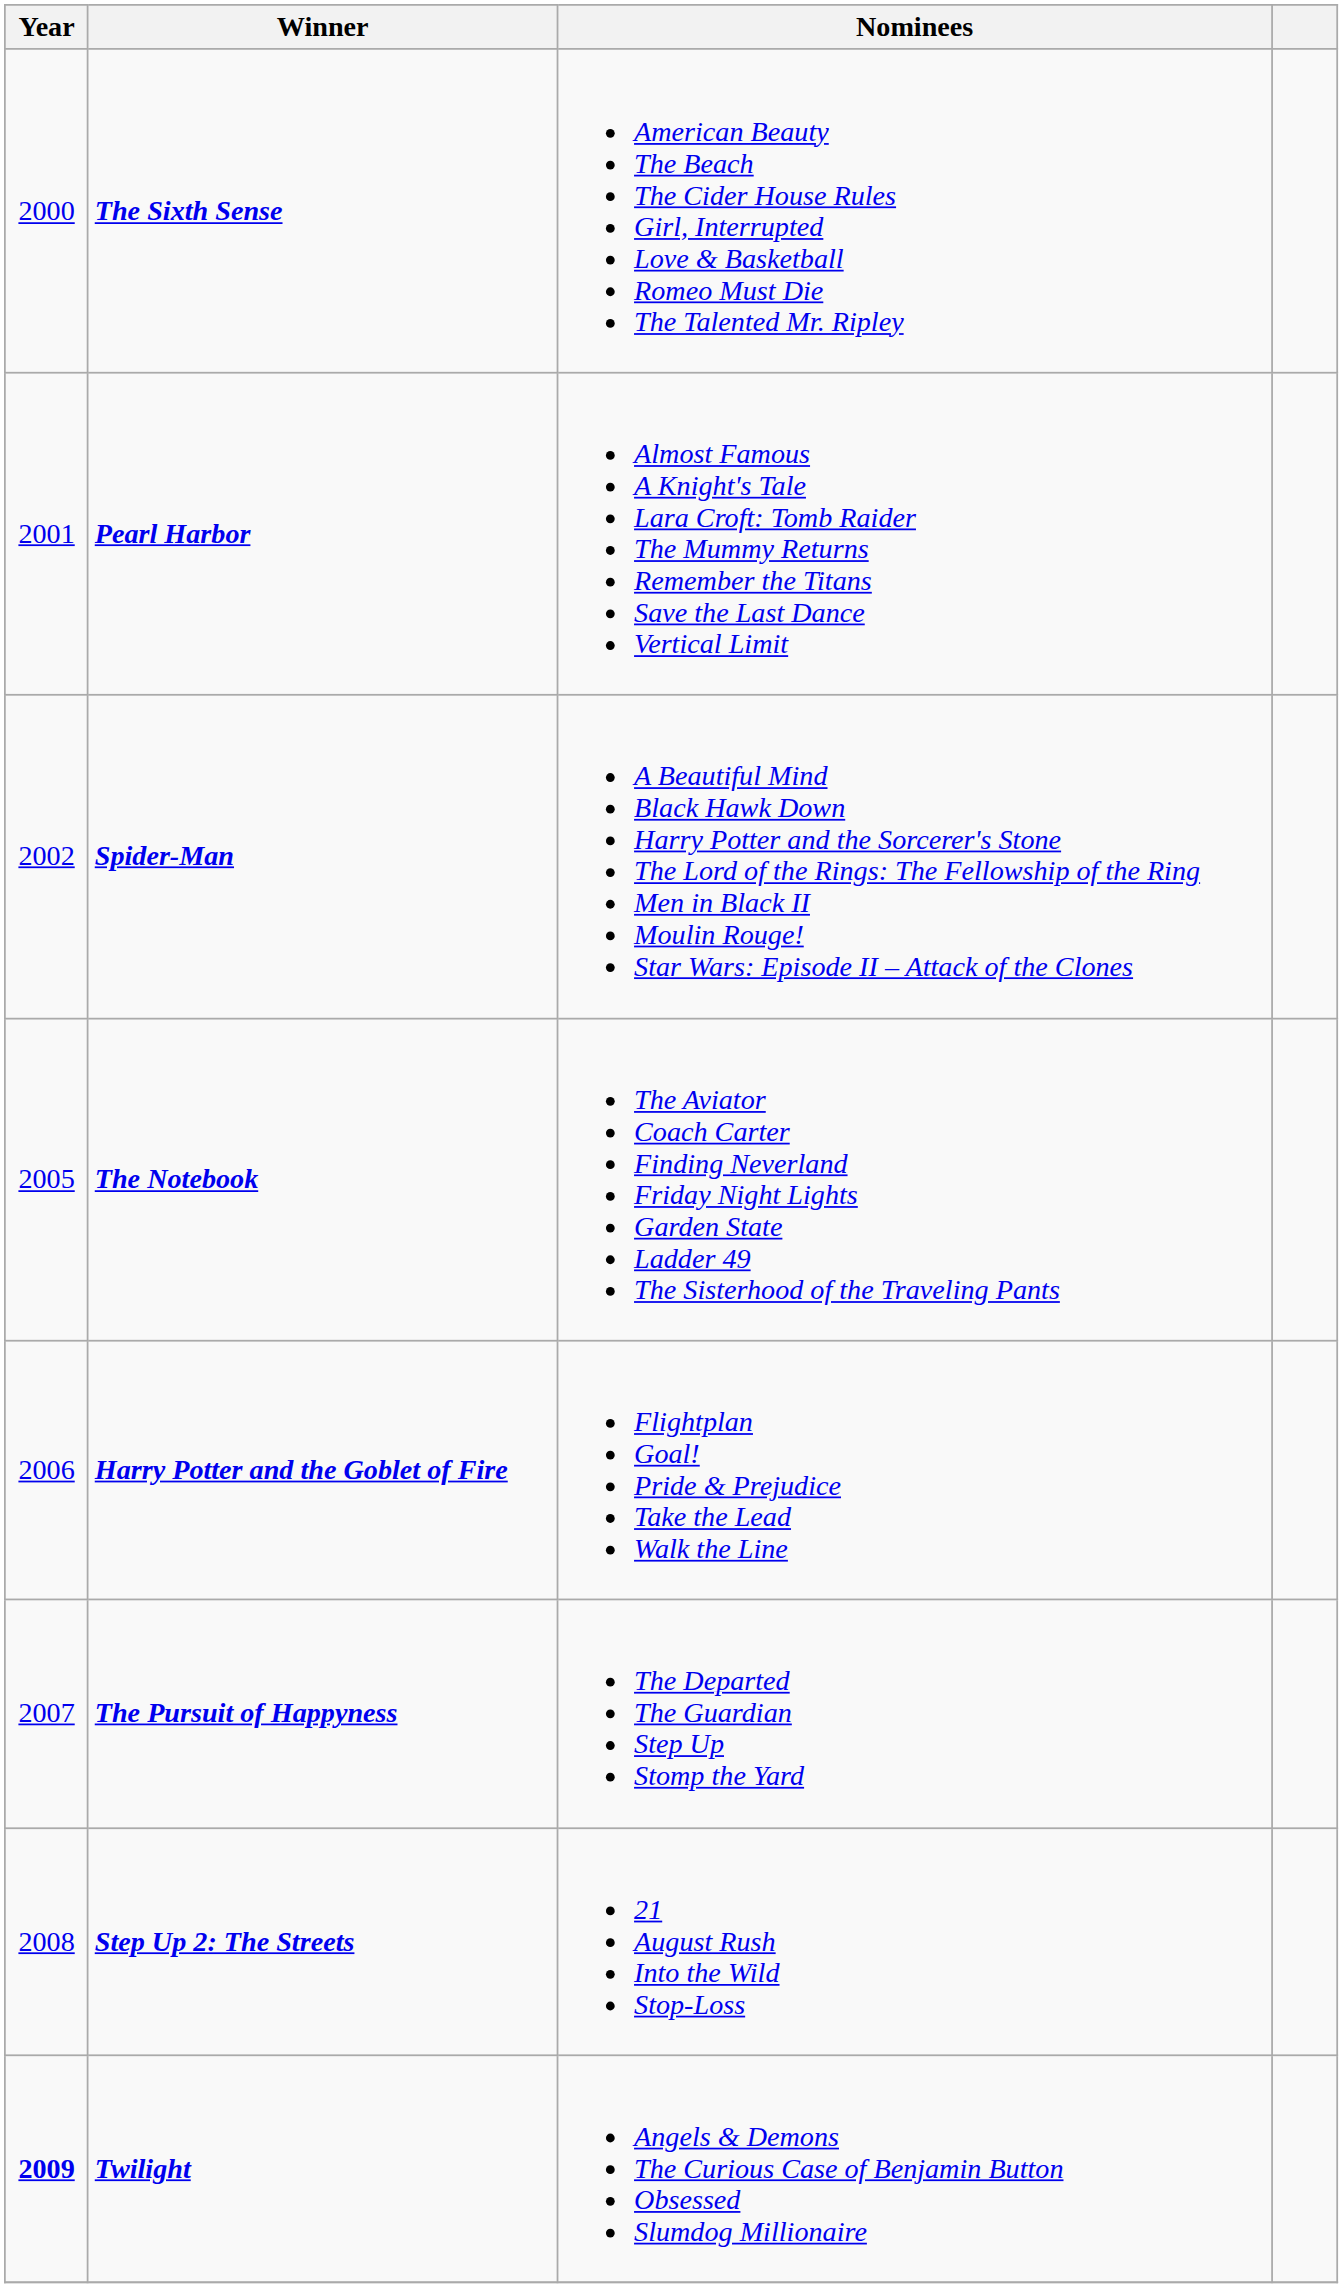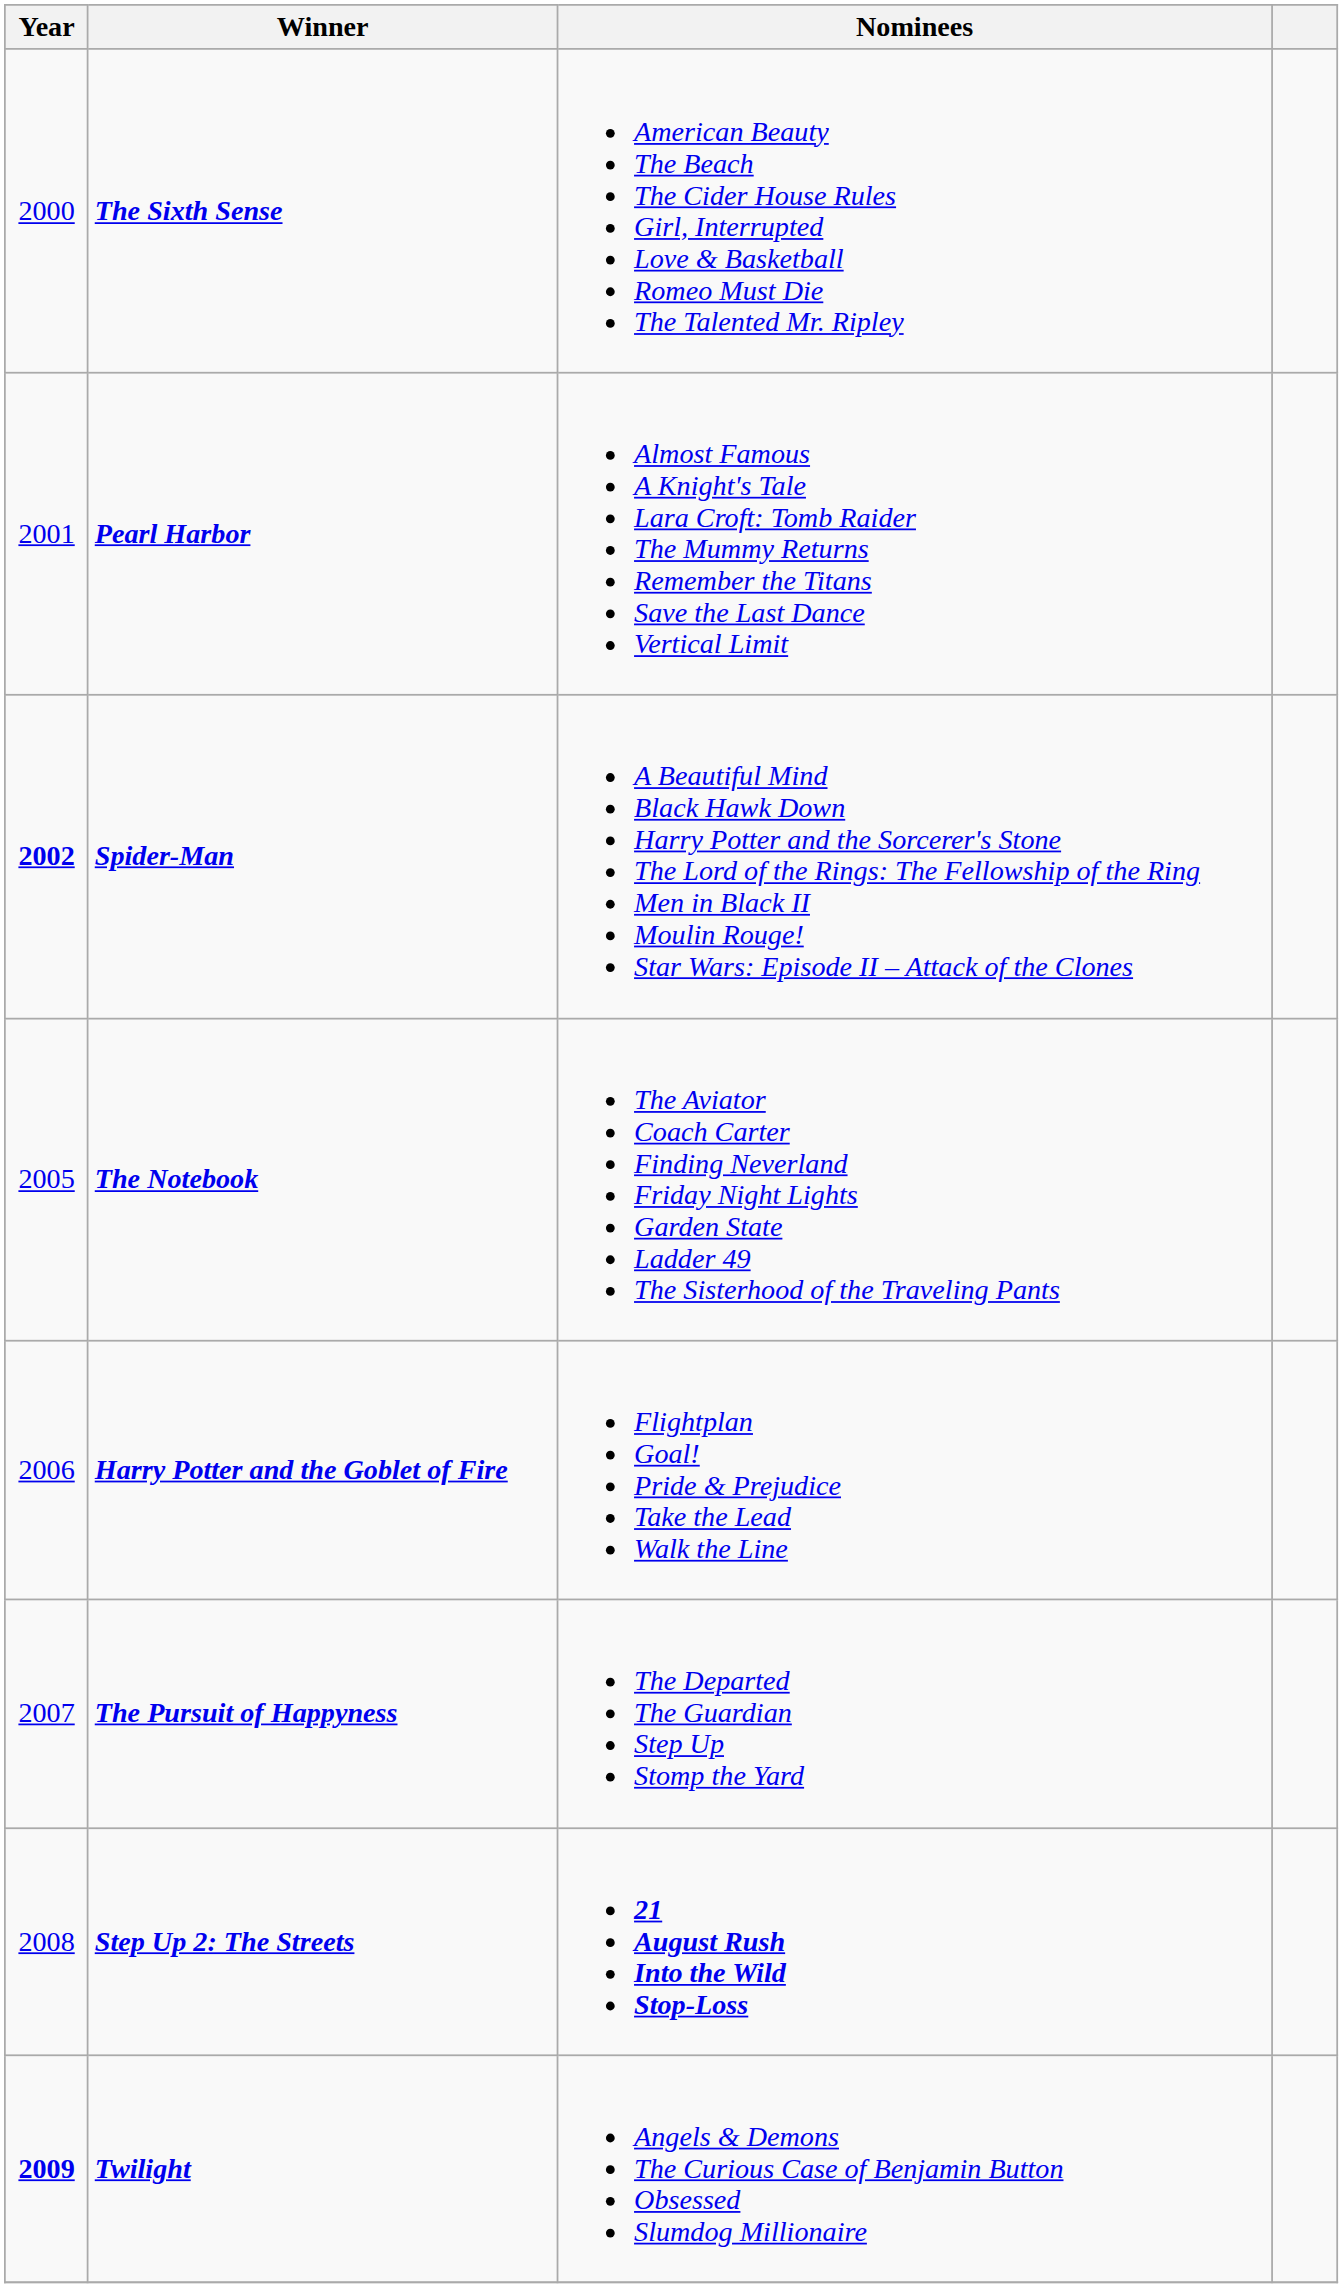(47, 856) normal -> (47, 856) bold
(915, 1957) normal -> (915, 1957) bold
